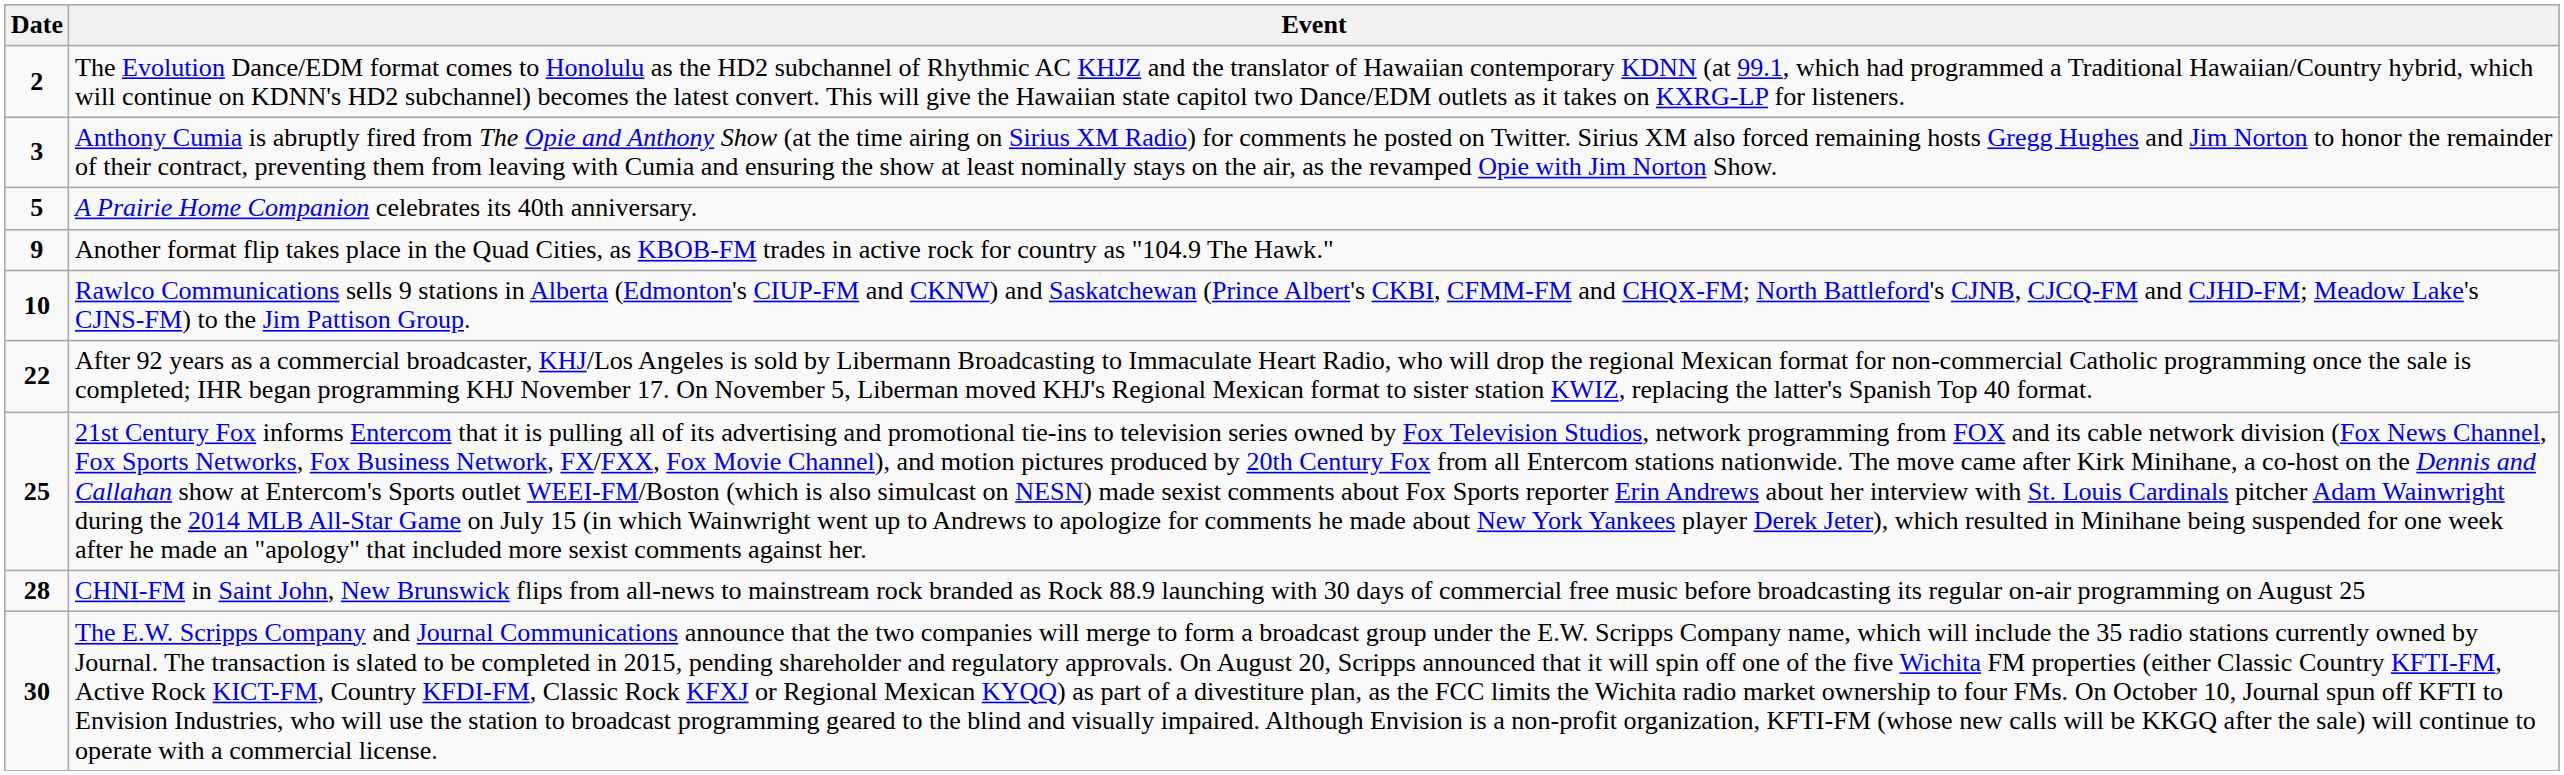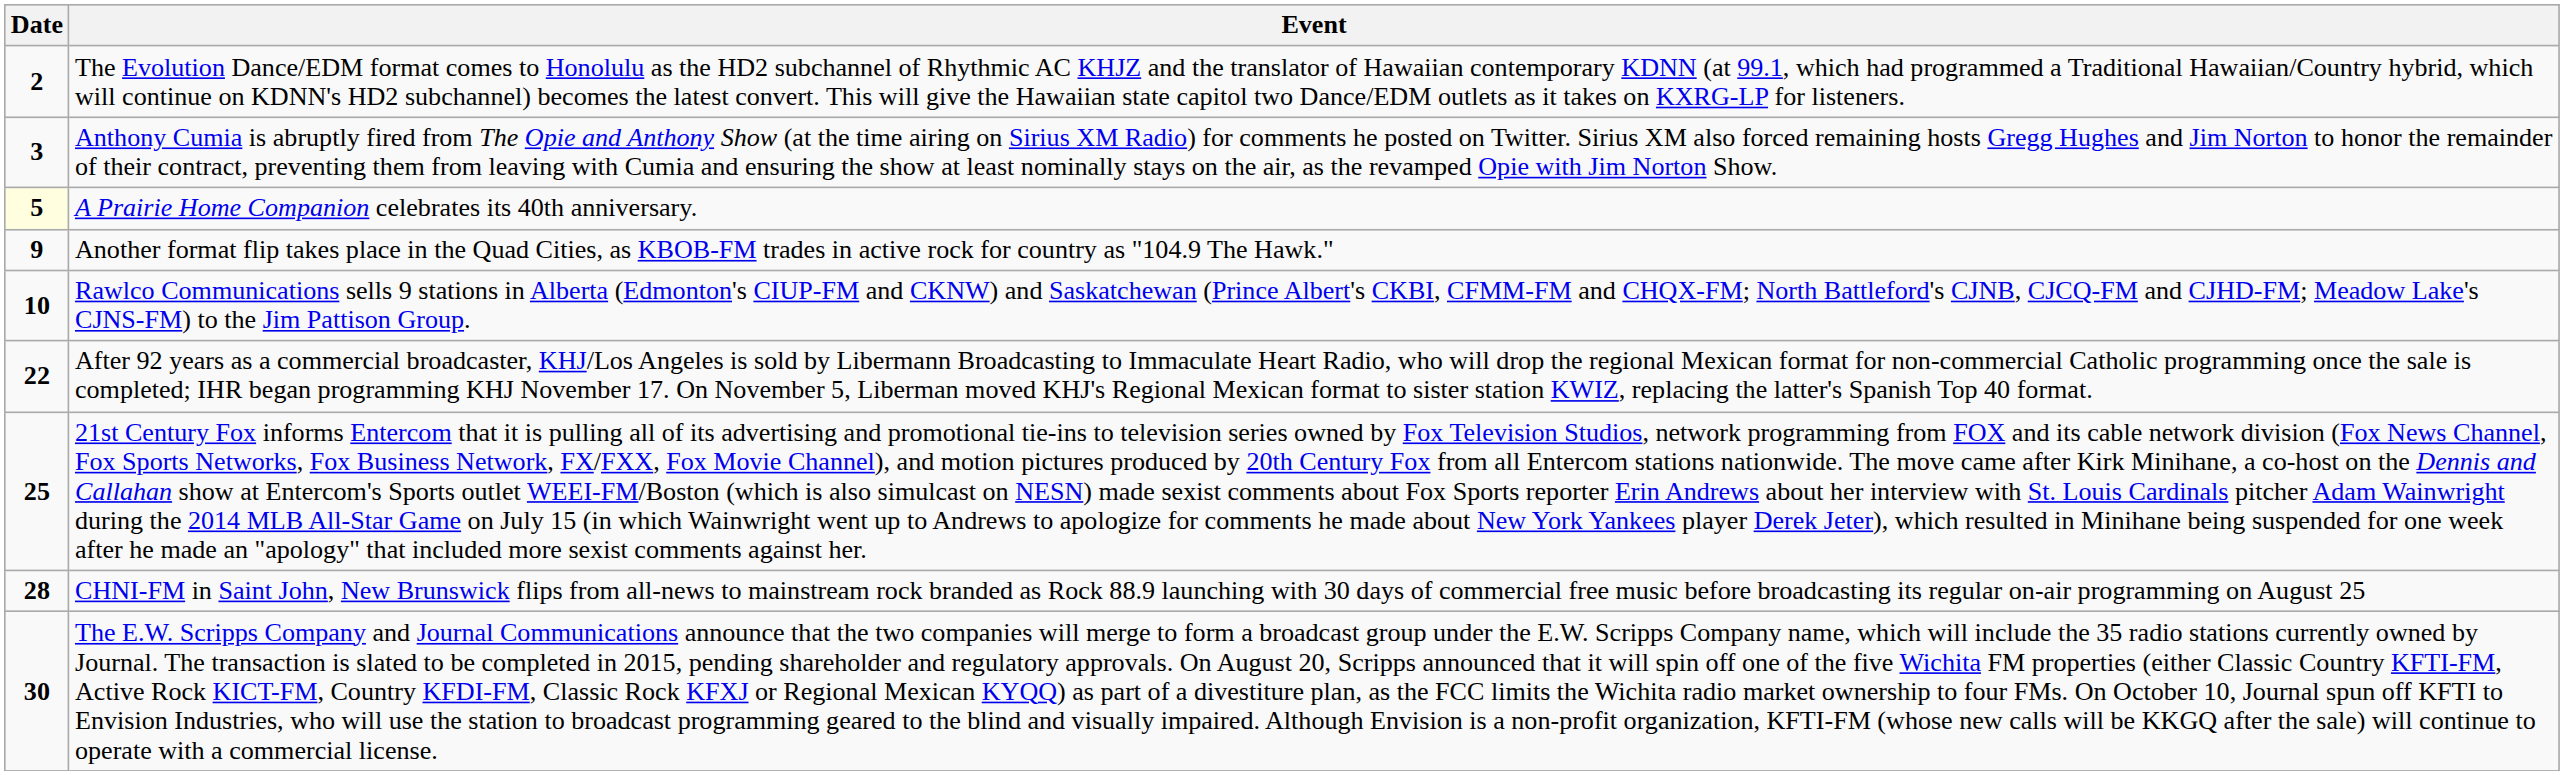(37, 207) no background -> (37, 207) lightyellow background
